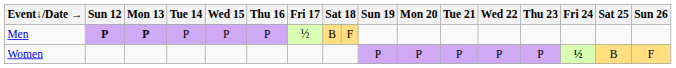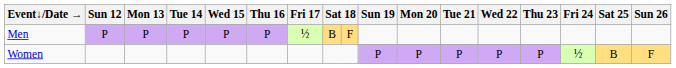(105, 34) bold -> (105, 34) normal
(146, 34) bold -> (146, 34) normal
(578, 54) bold -> (578, 54) normal
